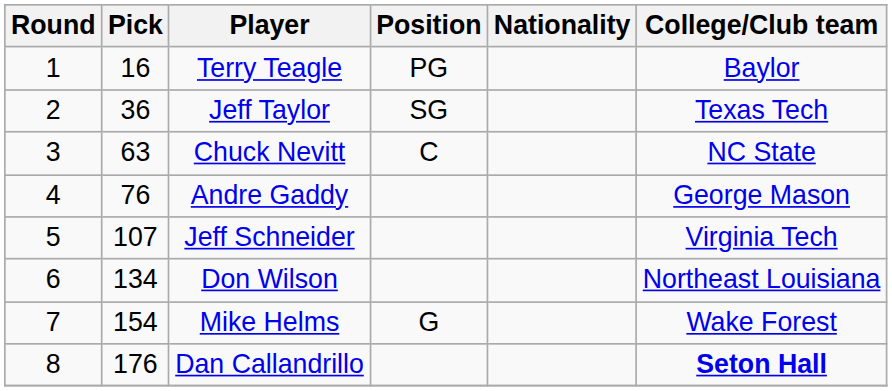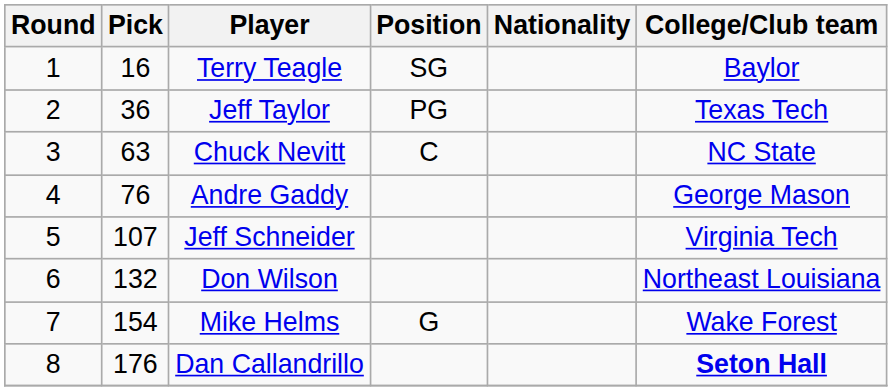(429, 68) PG -> (429, 68) SG
(429, 110) SG -> (429, 110) PG
(135, 279) 134 -> (135, 279) 132
